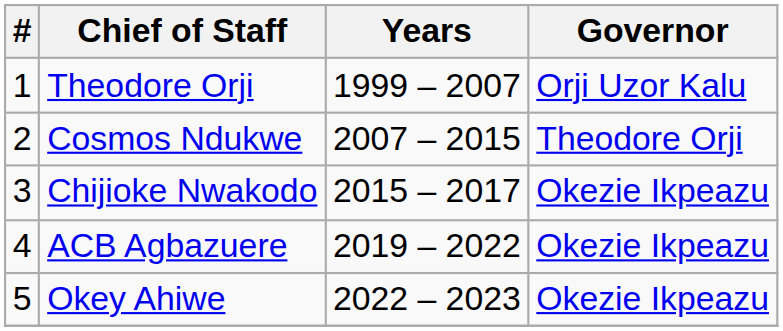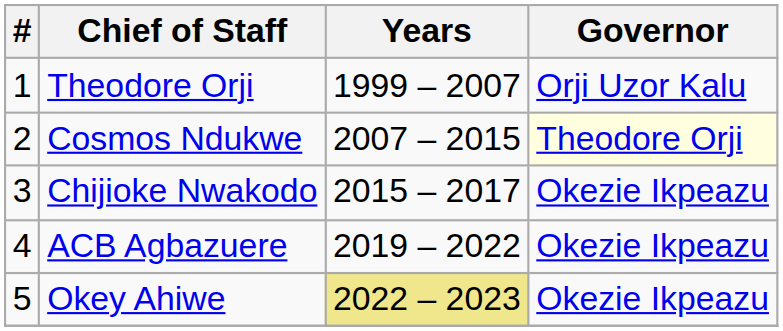(639, 138) no background -> (639, 138) lightyellow background
(427, 298) no background -> (427, 298) khaki background
